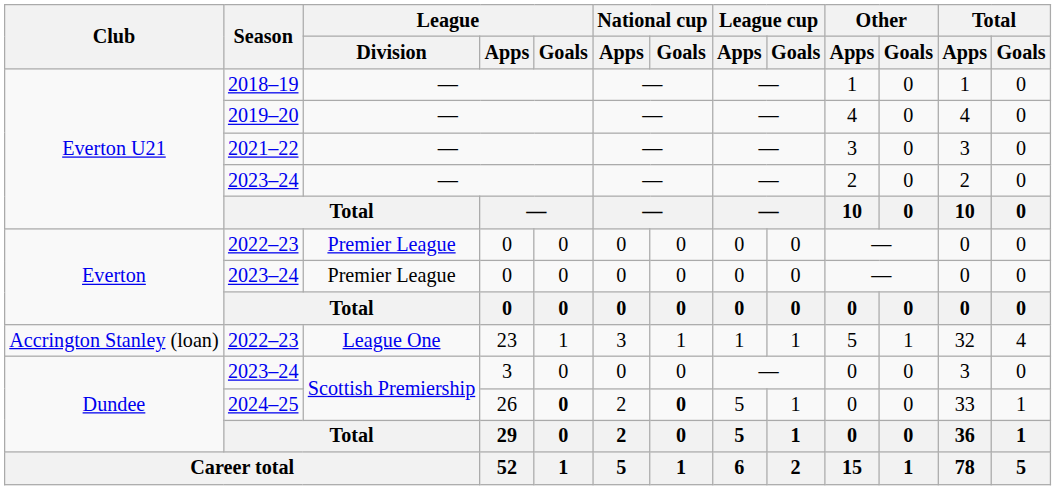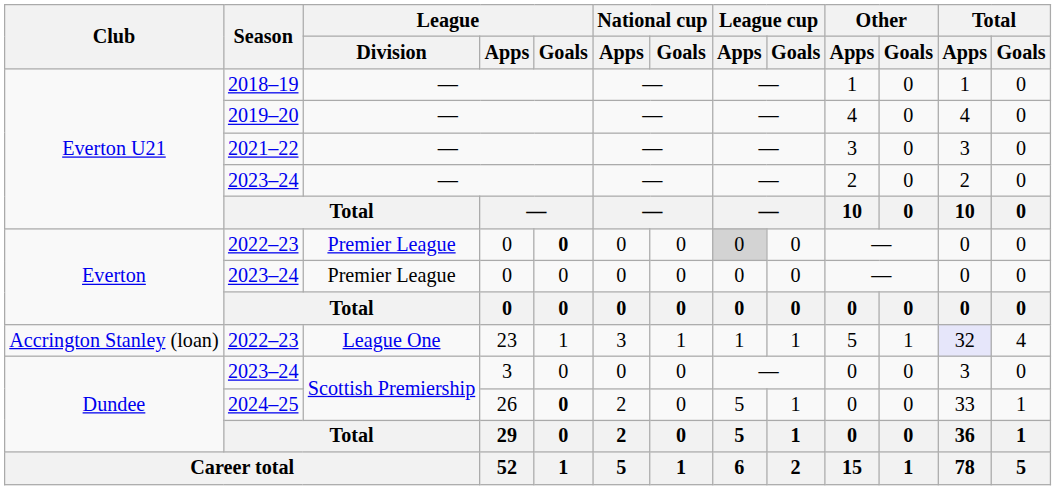(563, 244) normal -> (563, 244) bold
(739, 244) no background -> (739, 244) lightgrey background
(965, 340) no background -> (965, 340) lavender background
(681, 404) bold -> (681, 404) normal
